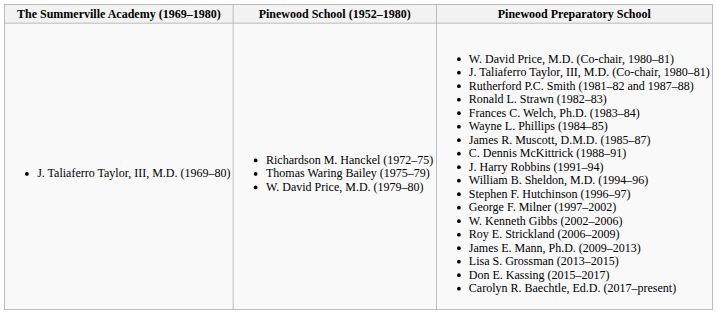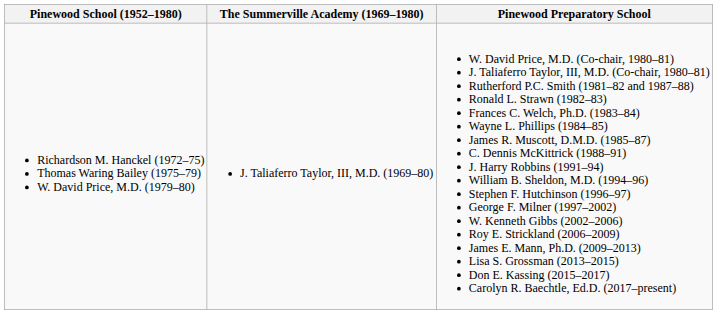columns swapped: (335, 14) <-> (119, 14)
